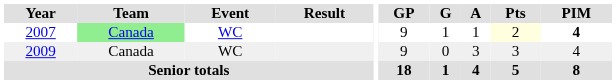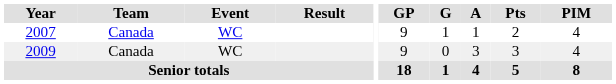(131, 32) lightgreen background -> (131, 32) no background
(515, 32) lightyellow background -> (515, 32) no background
(576, 32) bold -> (576, 32) normal
